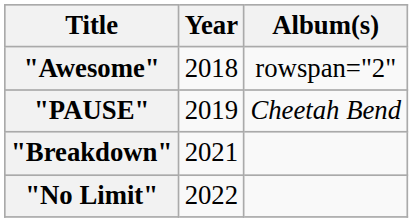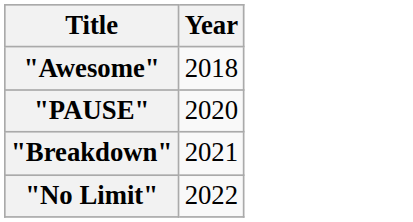- column: (326, 25)
(211, 110) 2019 -> (211, 110) 2020
